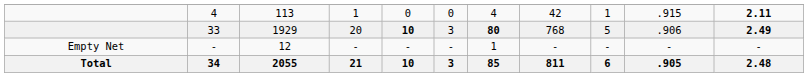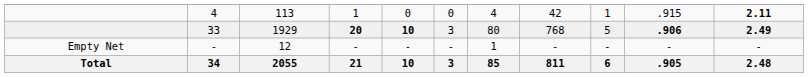(356, 30) normal -> (356, 30) bold
(494, 30) bold -> (494, 30) normal
(669, 30) normal -> (669, 30) bold
